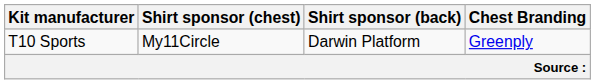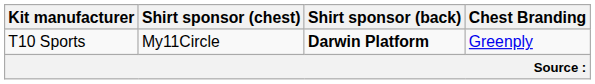(364, 41) normal -> (368, 41) bold
